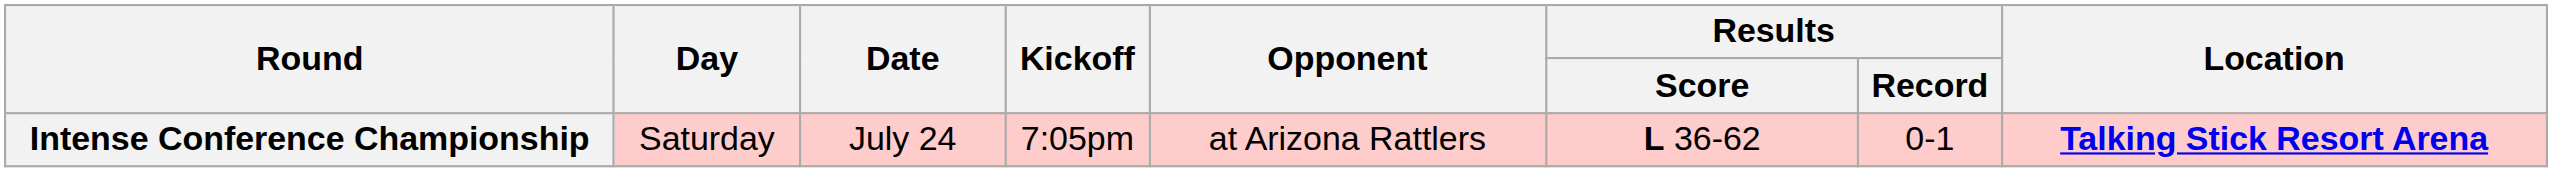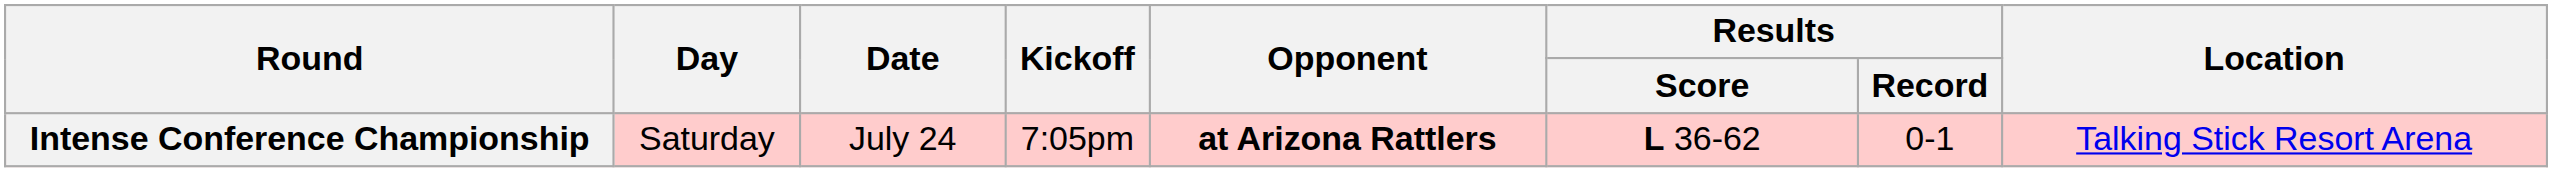(1347, 138) normal -> (1347, 138) bold
(2274, 138) bold -> (2274, 138) normal
